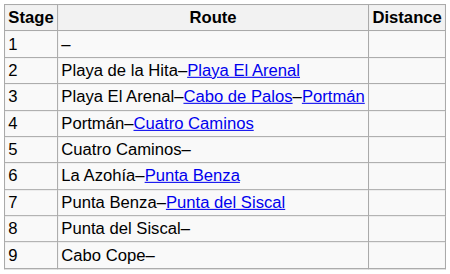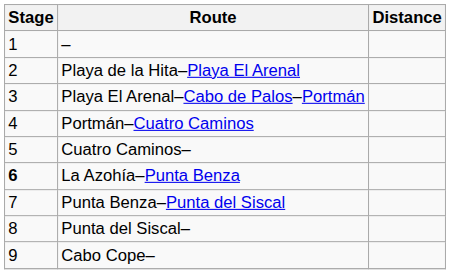(13, 176) normal -> (13, 176) bold
